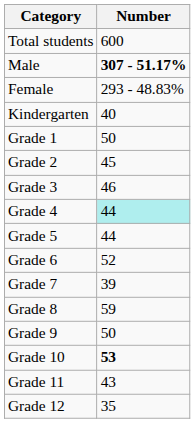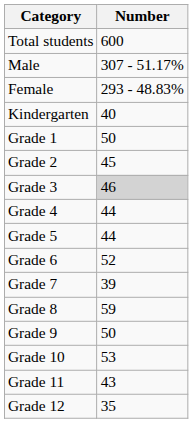(144, 65) bold -> (142, 65) normal
(108, 187) no background -> (108, 187) lightgrey background
(108, 211) paleturquoise background -> (108, 211) no background
(108, 357) bold -> (108, 357) normal
